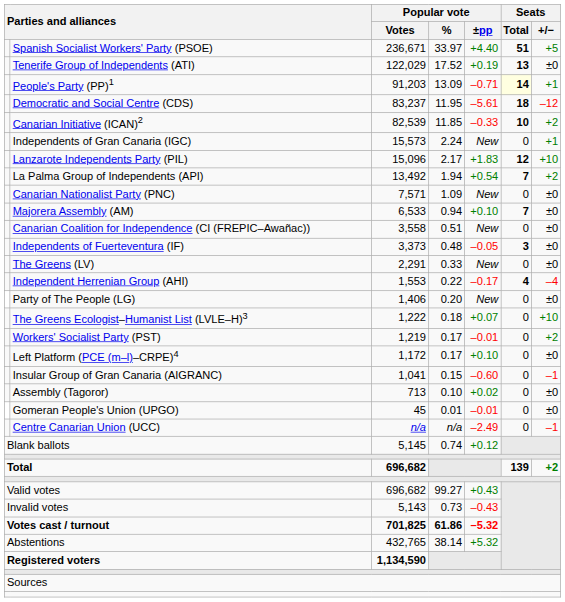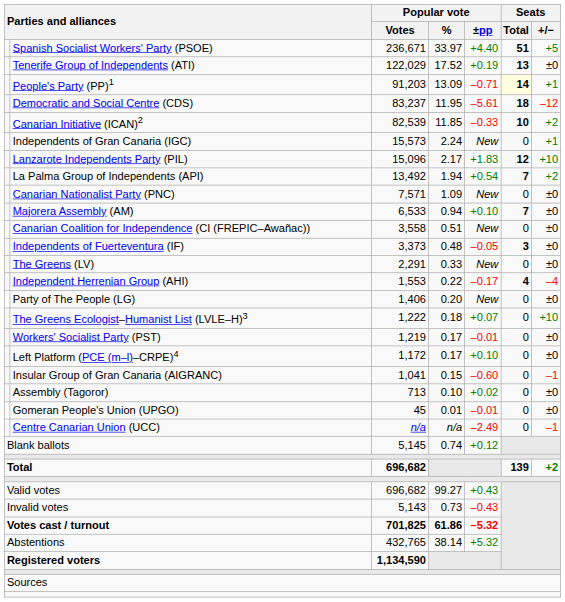(552, 337) +2 -> (552, 337) ±0
